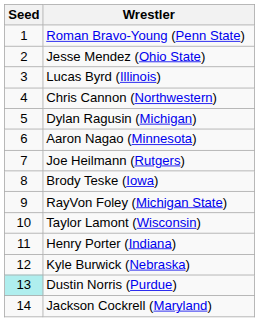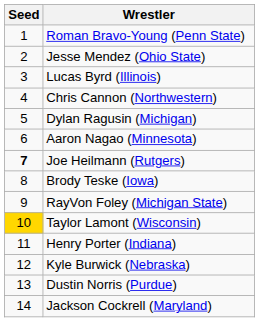(24, 160) normal -> (24, 160) bold
(24, 222) no background -> (24, 222) gold background
(24, 285) paleturquoise background -> (24, 285) no background
